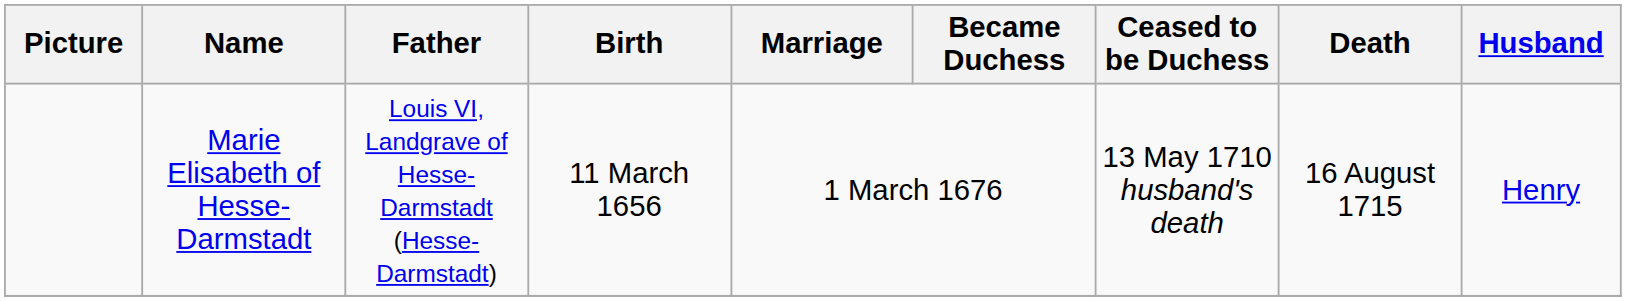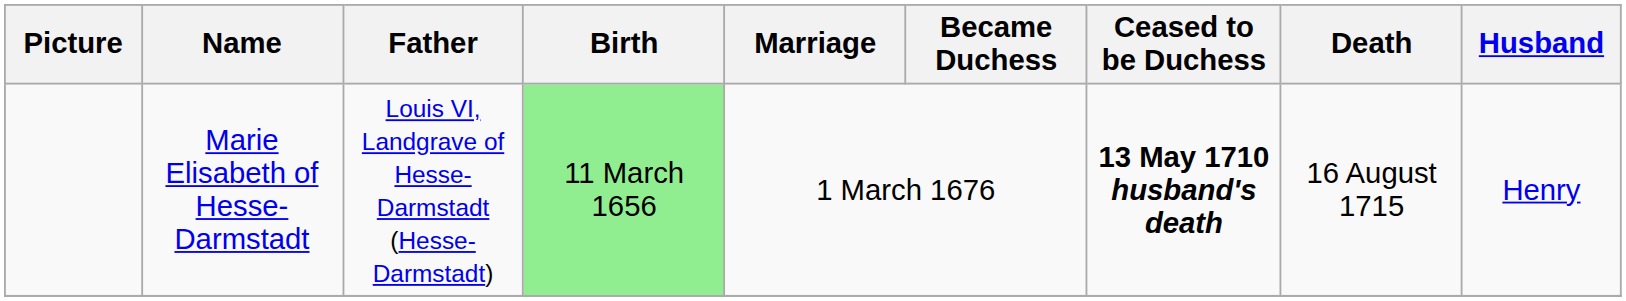(629, 189) no background -> (624, 189) lightgreen background
(1187, 189) normal -> (1184, 189) bold
